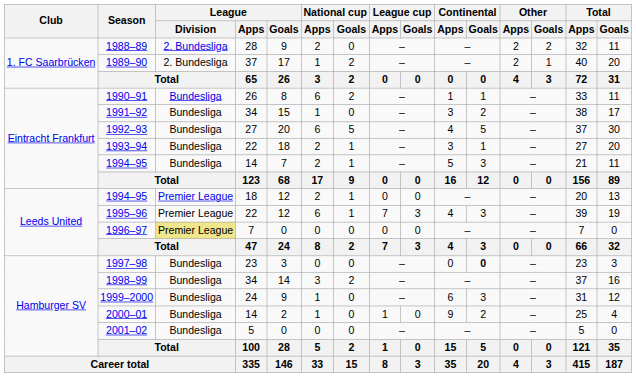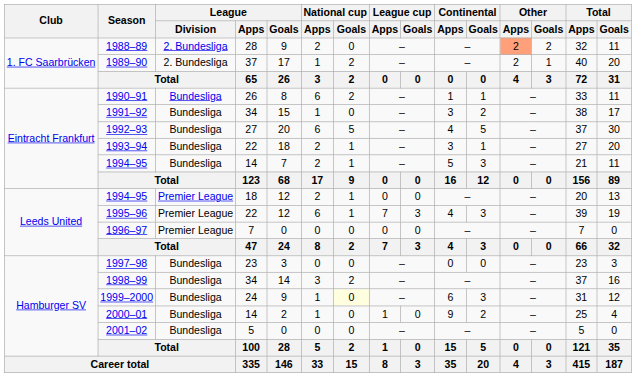(516, 46) no background -> (516, 46) lightsalmon background
(196, 230) khaki background -> (196, 230) no background
(483, 264) bold -> (483, 264) normal
(351, 297) no background -> (351, 297) lightyellow background
